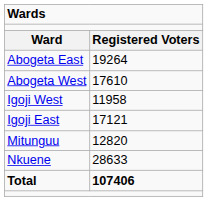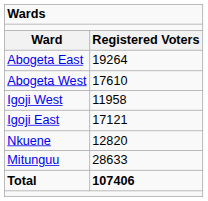(33, 140) Mitunguu -> (29, 140) Nkuene
(29, 160) Nkuene -> (33, 160) Mitunguu
